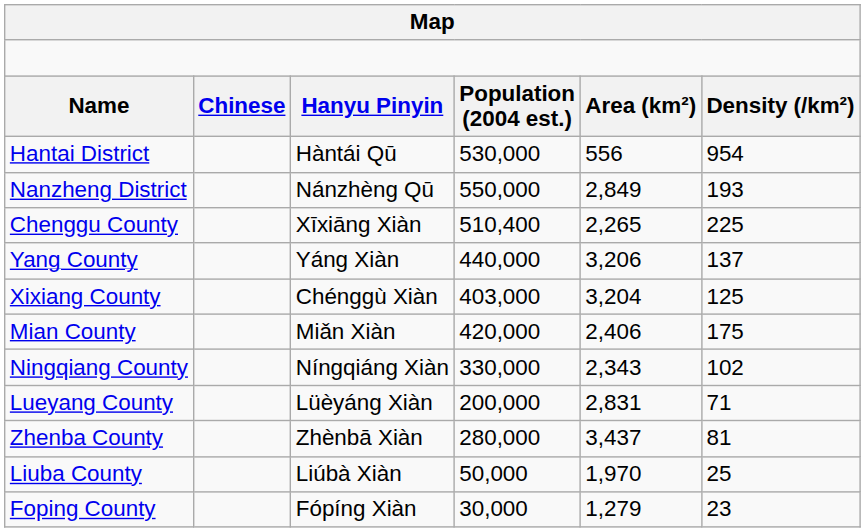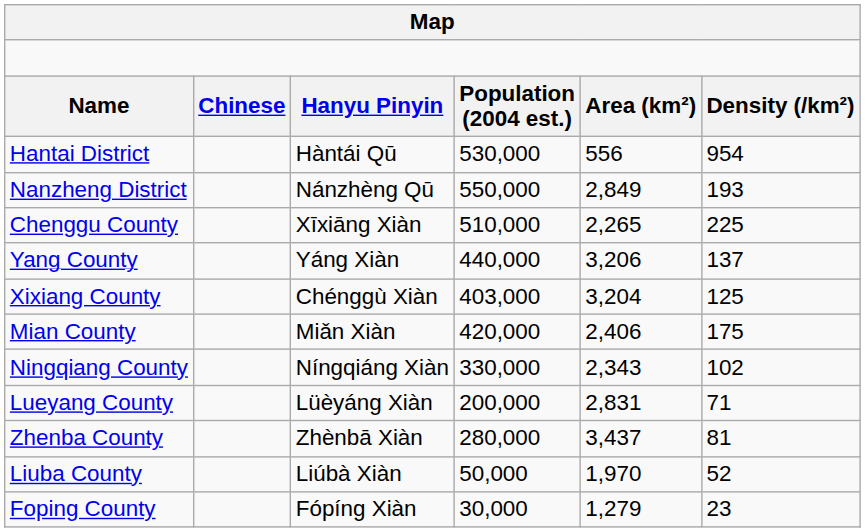(500, 225) 510,400 -> (500, 225) 510,000
(719, 473) 25 -> (719, 473) 52
